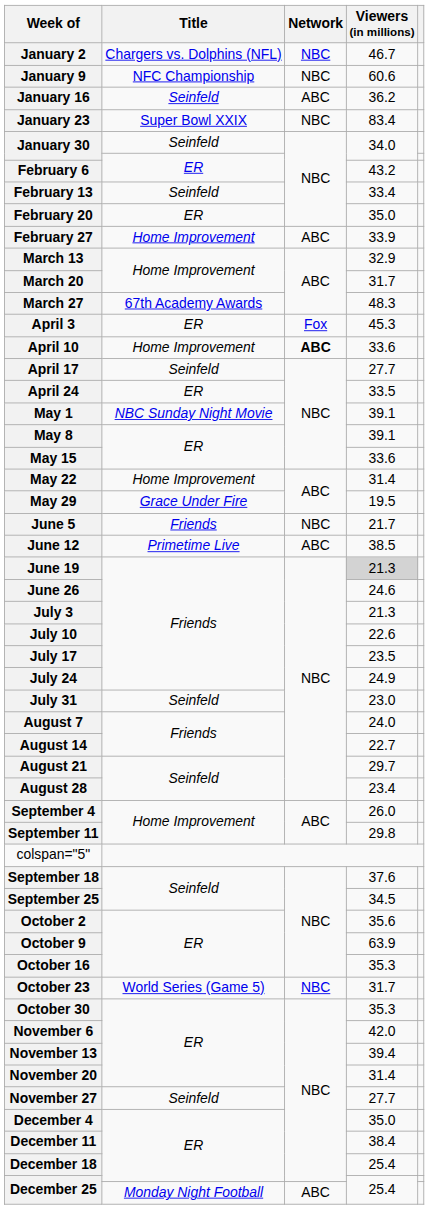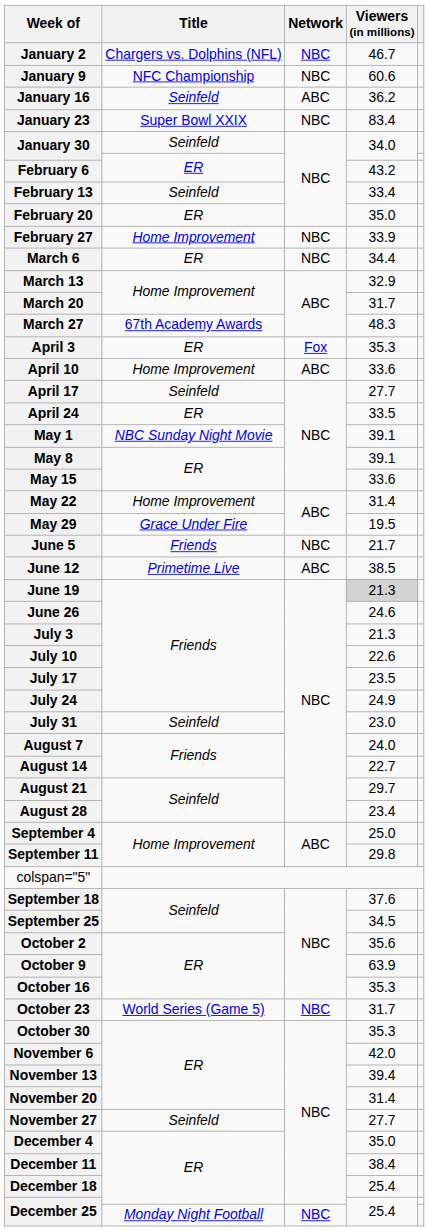(316, 237) ABC -> (316, 237) NBC
+ row: (53, 259)
(382, 325) 45.3 -> (382, 347) 35.3
(316, 347) bold -> (316, 369) normal
(382, 811) 26.0 -> (382, 833) 25.0
(316, 1192) ABC -> (316, 1214) NBC
